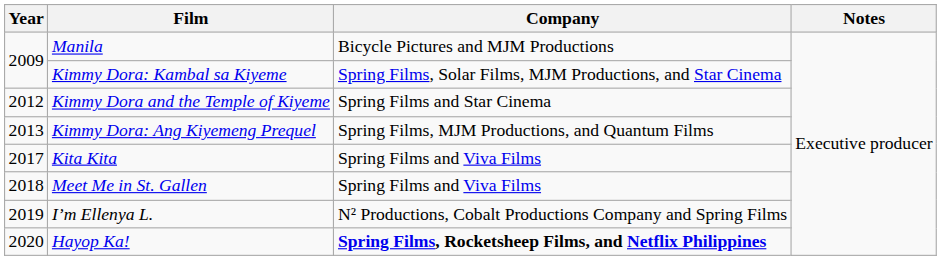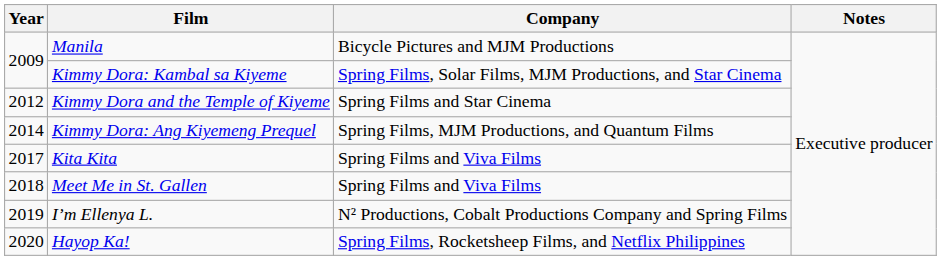(26, 130) 2013 -> (26, 130) 2014
(552, 241) bold -> (541, 241) normal
